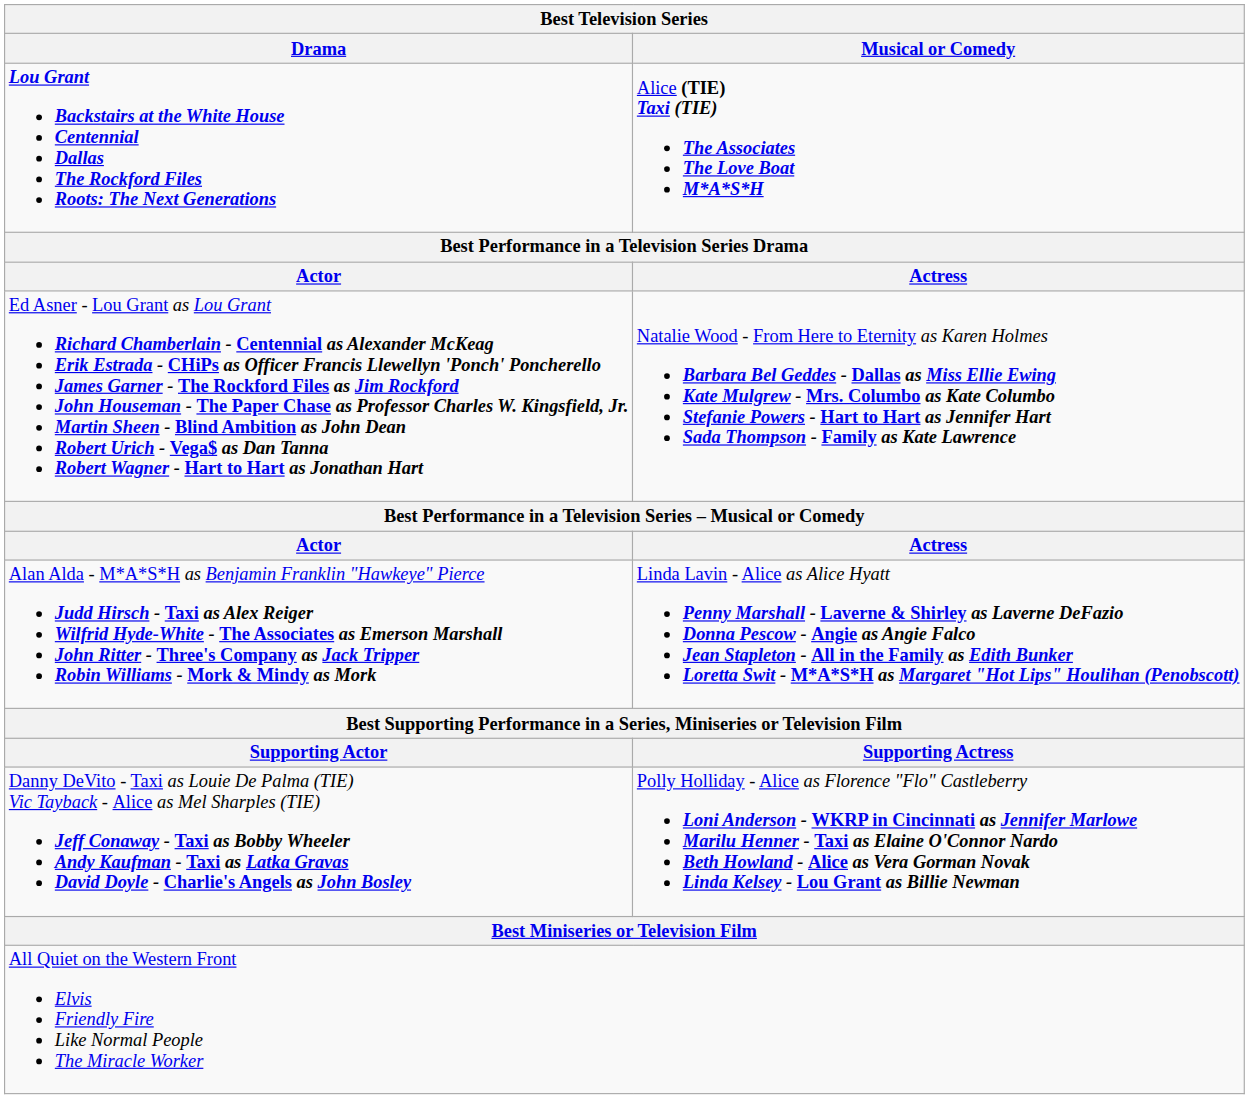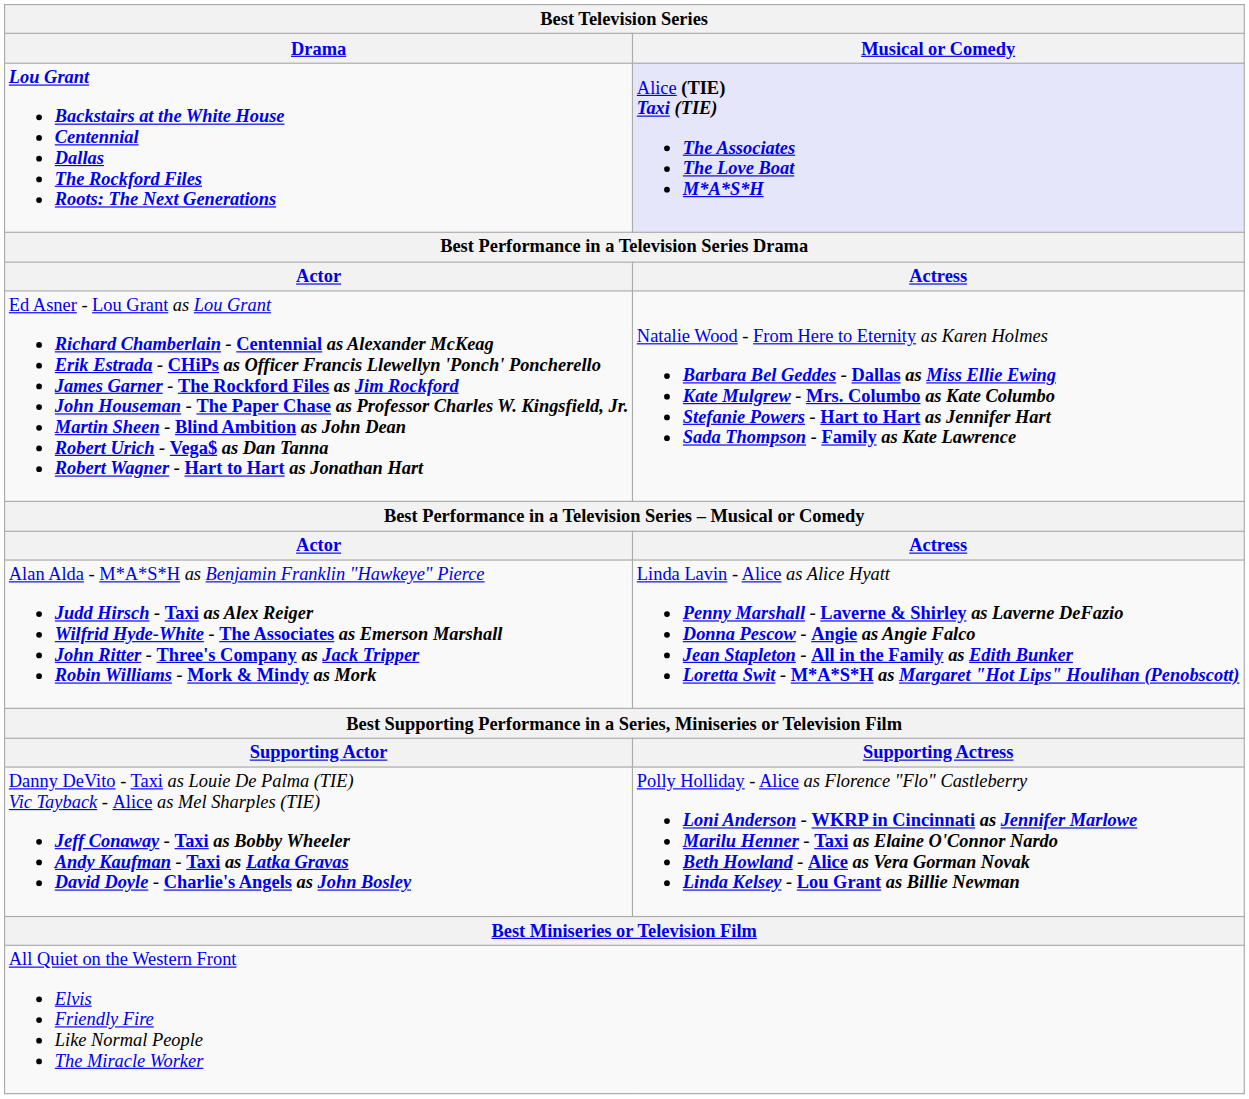(938, 138) no background -> (938, 138) lavender background
